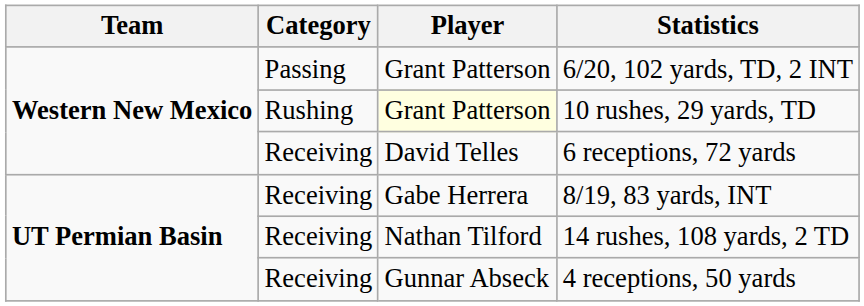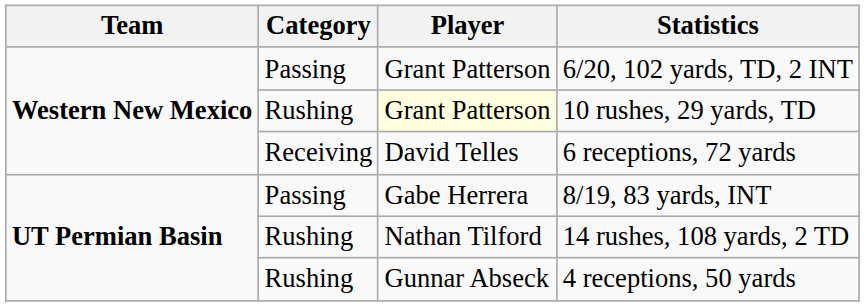(318, 194) Receiving -> (305, 194) Passing
(318, 236) Receiving -> (309, 236) Rushing
(318, 278) Receiving -> (309, 278) Rushing
